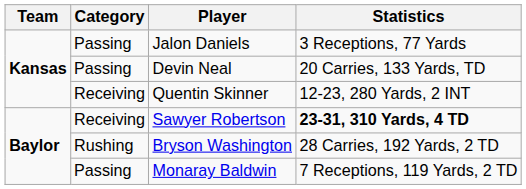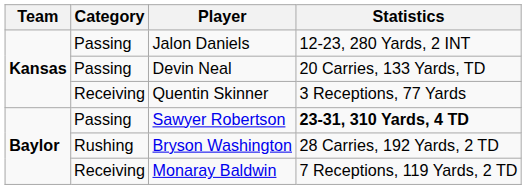(383, 43) 3 Receptions, 77 Yards -> (385, 43) 12-23, 280 Yards, 2 INT
(385, 94) 12-23, 280 Yards, 2 INT -> (383, 94) 3 Receptions, 77 Yards
(110, 119) Receiving -> (103, 119) Passing
(103, 171) Passing -> (110, 171) Receiving
